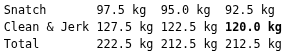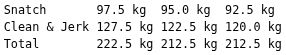(254, 27) bold -> (254, 27) normal
